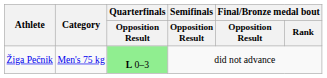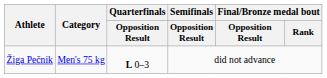(137, 65) lightgreen background -> (137, 65) no background
